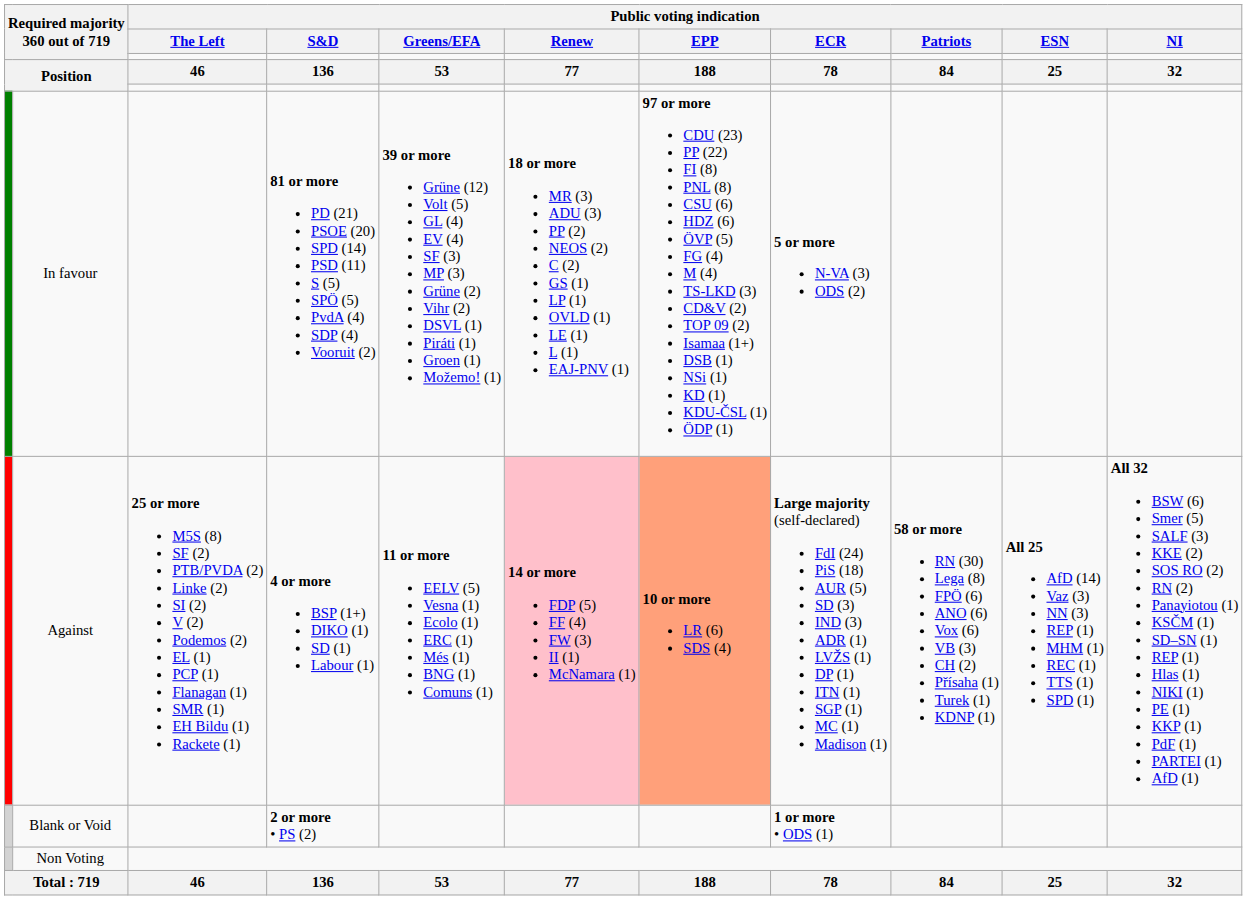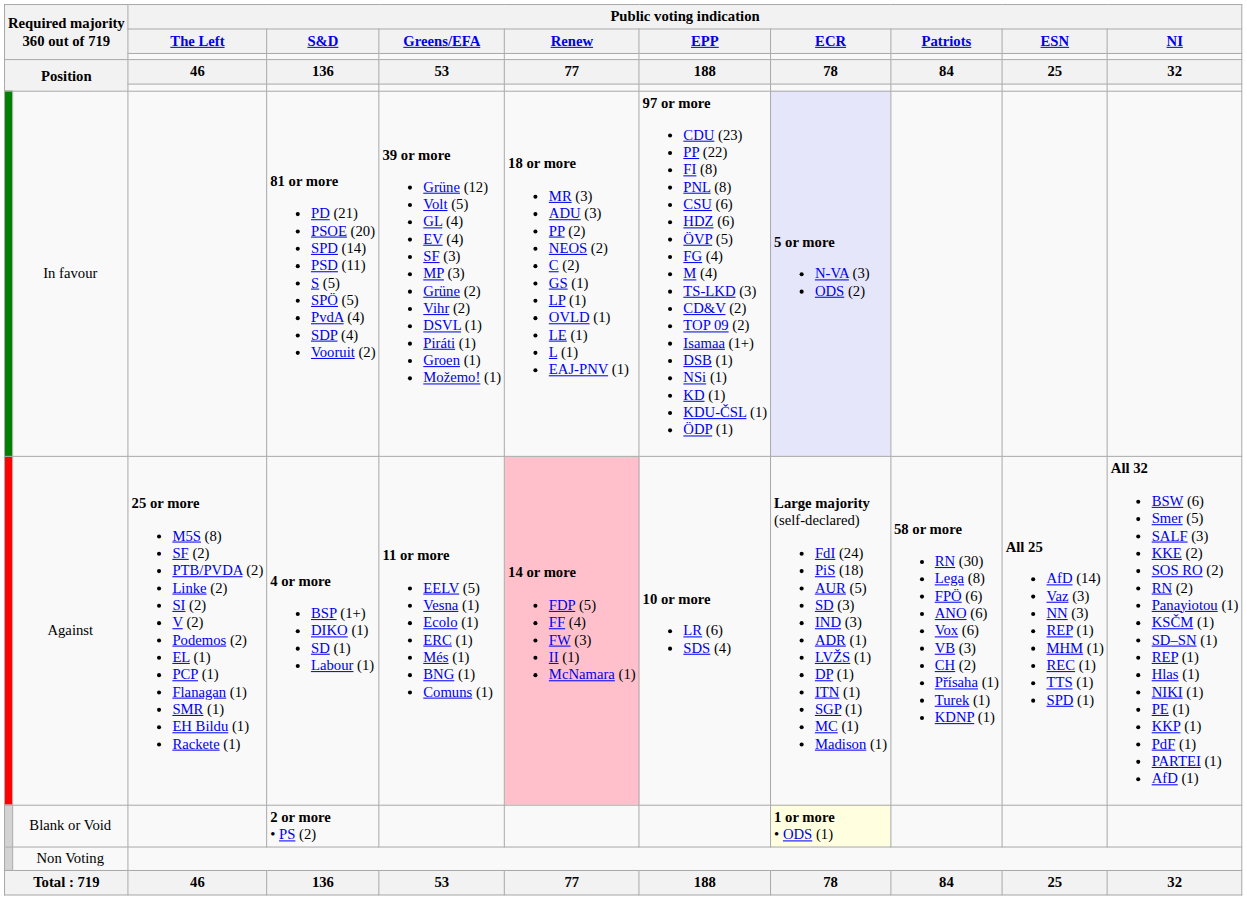(831, 267) no background -> (831, 267) lavender background
(705, 624) lightsalmon background -> (705, 624) no background
(804, 826) no background -> (804, 826) lightyellow background
